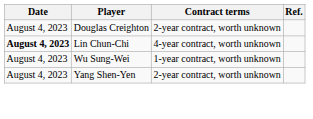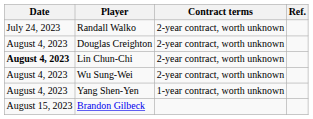+ row: (106, 28)
(217, 43) 4-year contract, worth unknown -> (220, 59) 2-year contract, worth unknown
(217, 59) 1-year contract, worth unknown -> (220, 75) 2-year contract, worth unknown
(217, 75) 2-year contract, worth unknown -> (220, 91) 1-year contract, worth unknown
+ row: (111, 106)
